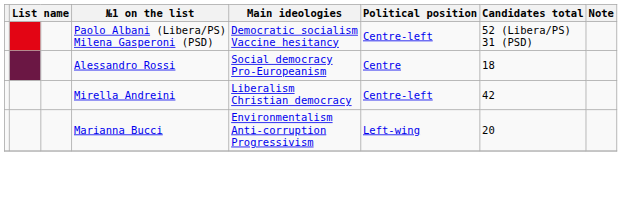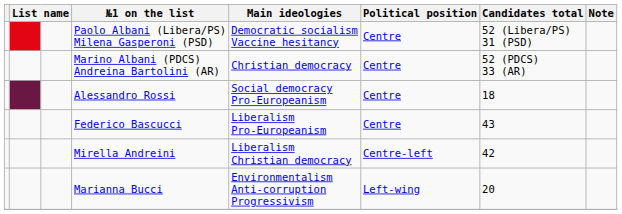(398, 36) Centre-left -> (382, 36) Centre
+ row: (147, 66)
+ row: (128, 124)
